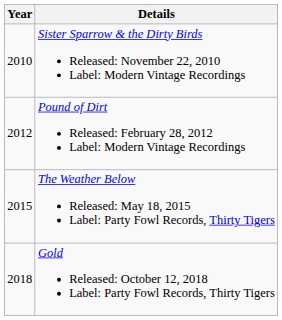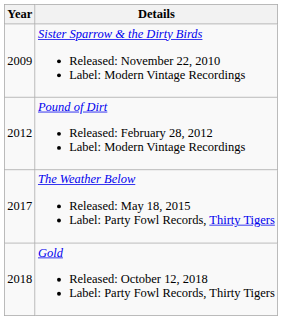(20, 60) 2010 -> (20, 60) 2009
(20, 206) 2015 -> (20, 206) 2017
